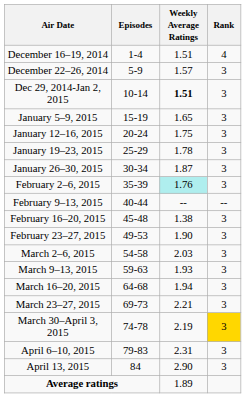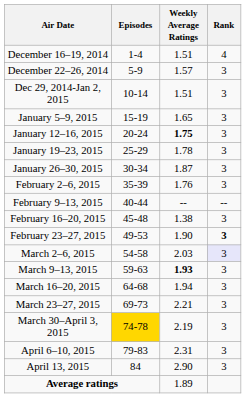(183, 94) bold -> (183, 94) normal
(183, 134) normal -> (183, 134) bold
(183, 185) paleturquoise background -> (183, 185) no background
(224, 236) normal -> (224, 236) bold
(224, 253) no background -> (224, 253) lavender background
(183, 270) normal -> (183, 270) bold
(135, 327) no background -> (135, 327) gold background
(224, 327) gold background -> (224, 327) no background
